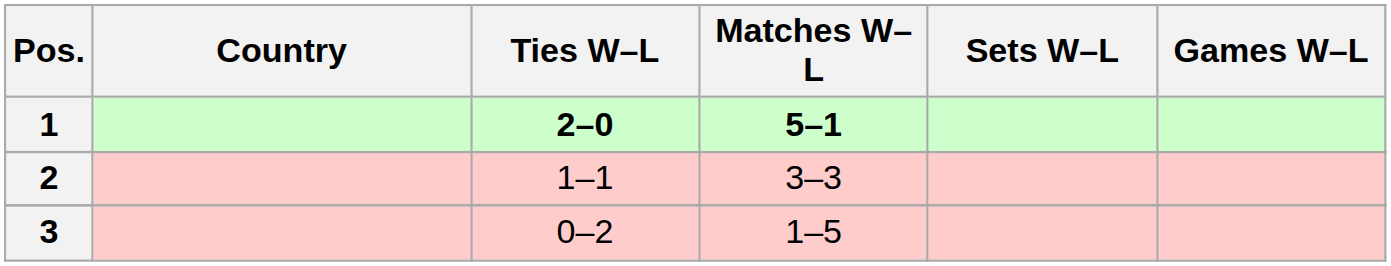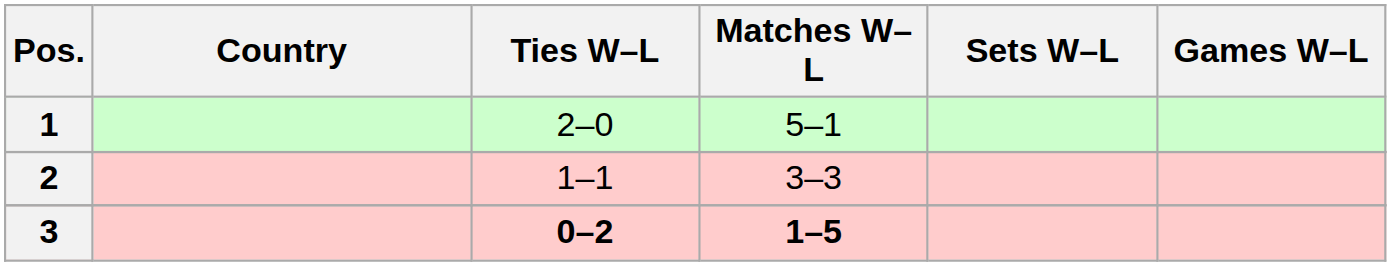(585, 123) bold -> (585, 123) normal
(814, 123) bold -> (814, 123) normal
(585, 232) normal -> (585, 232) bold
(814, 232) normal -> (814, 232) bold
